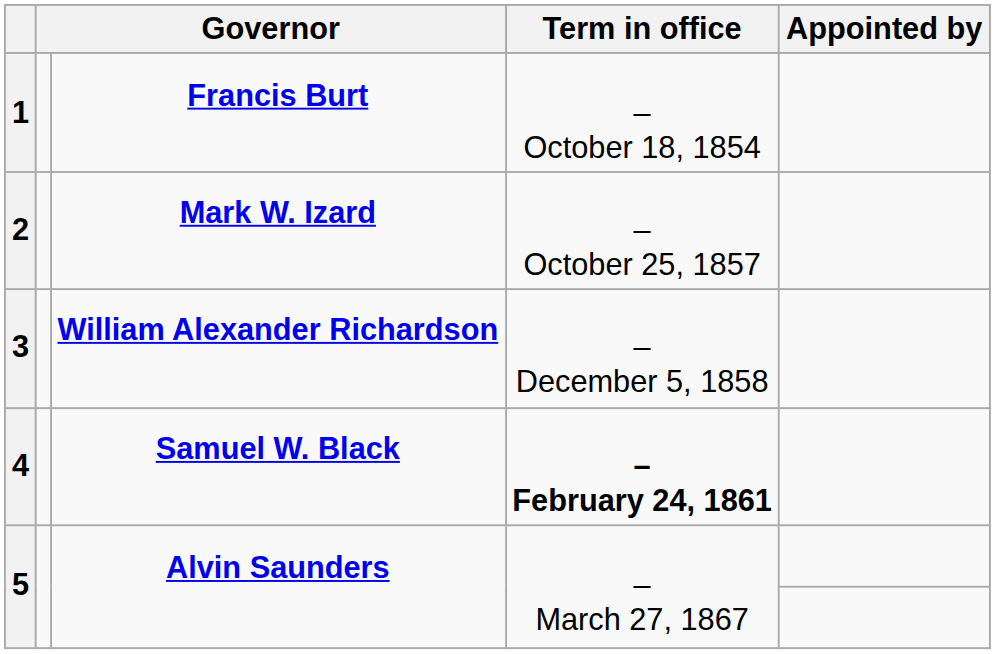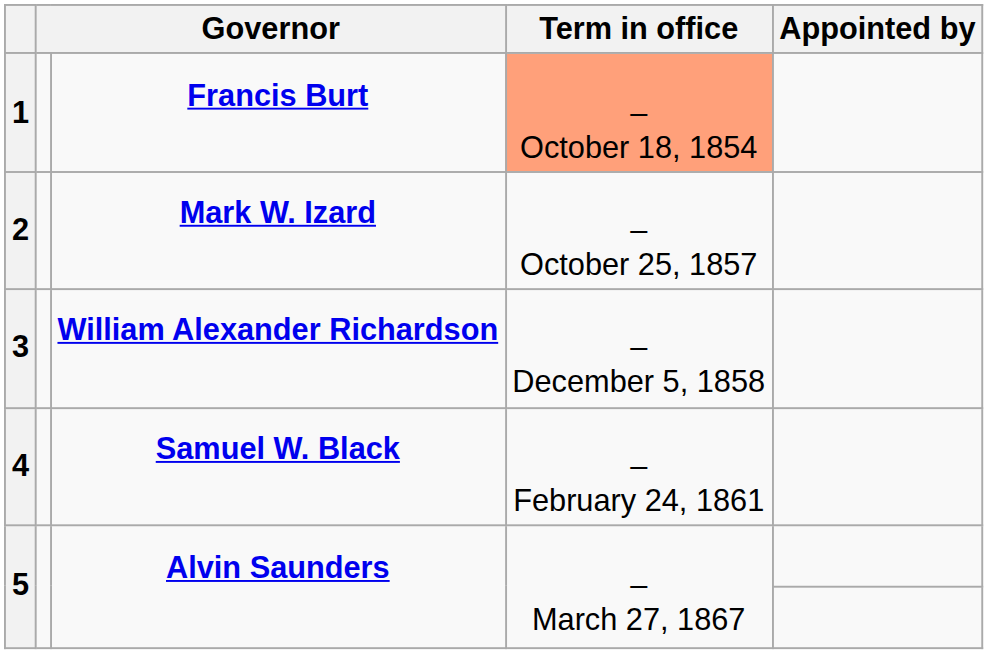(642, 129) no background -> (639, 129) lightsalmon background
(642, 482) bold -> (639, 482) normal
